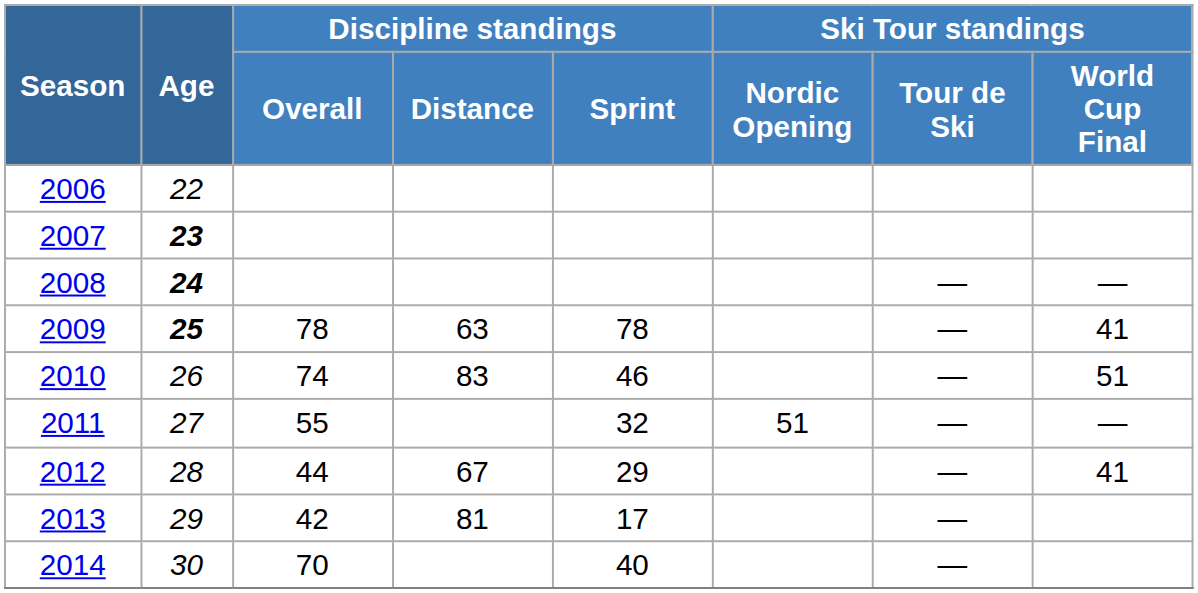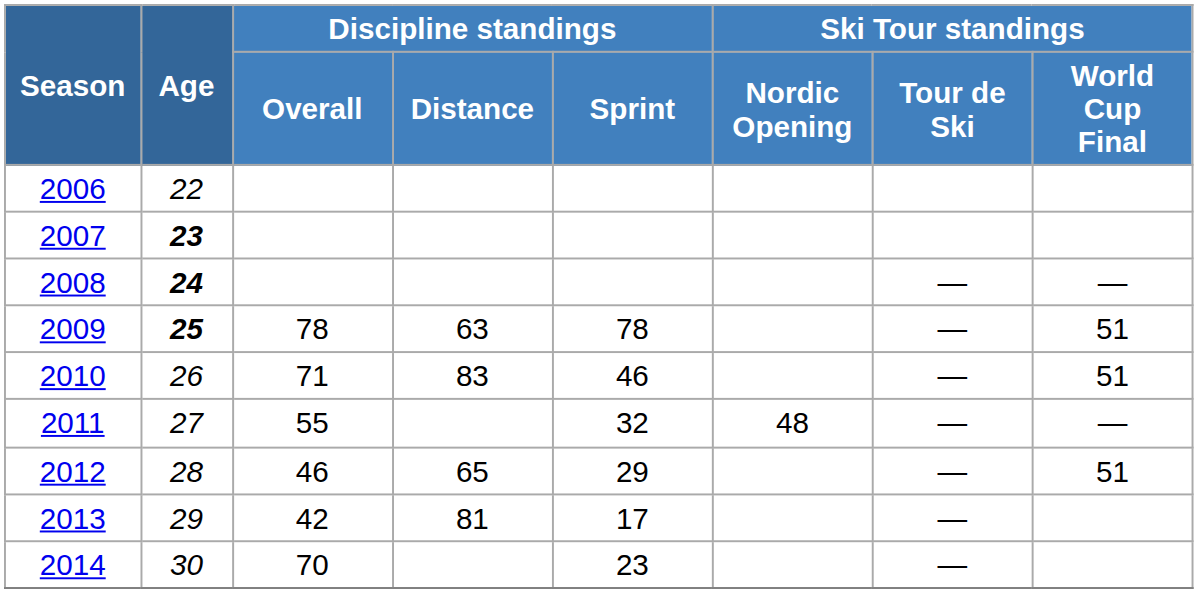(1112, 330) 41 -> (1112, 330) 51
(312, 376) 74 -> (312, 376) 71
(792, 423) 51 -> (792, 423) 48
(312, 470) 44 -> (312, 470) 46
(472, 470) 67 -> (472, 470) 65
(1112, 470) 41 -> (1112, 470) 51
(632, 564) 40 -> (632, 564) 23
